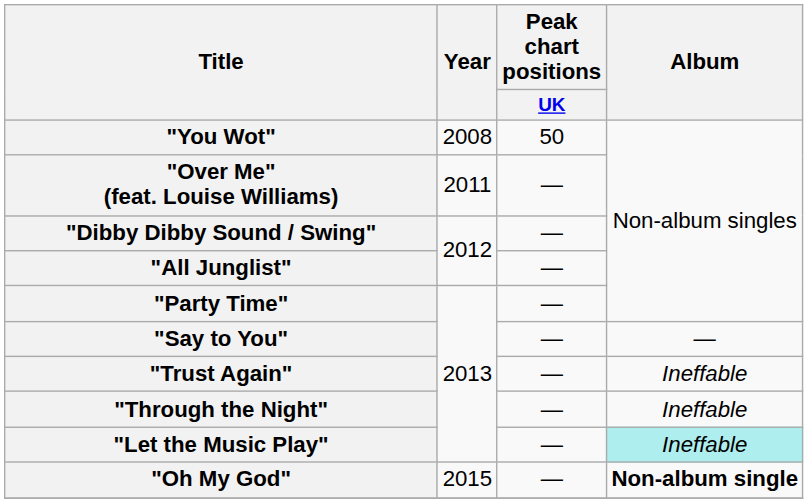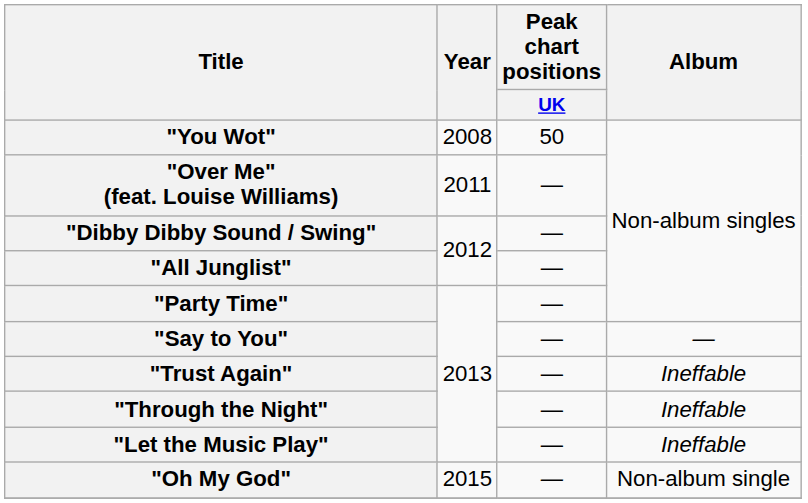(705, 444) paleturquoise background -> (704, 444) no background
(705, 479) bold -> (704, 479) normal
